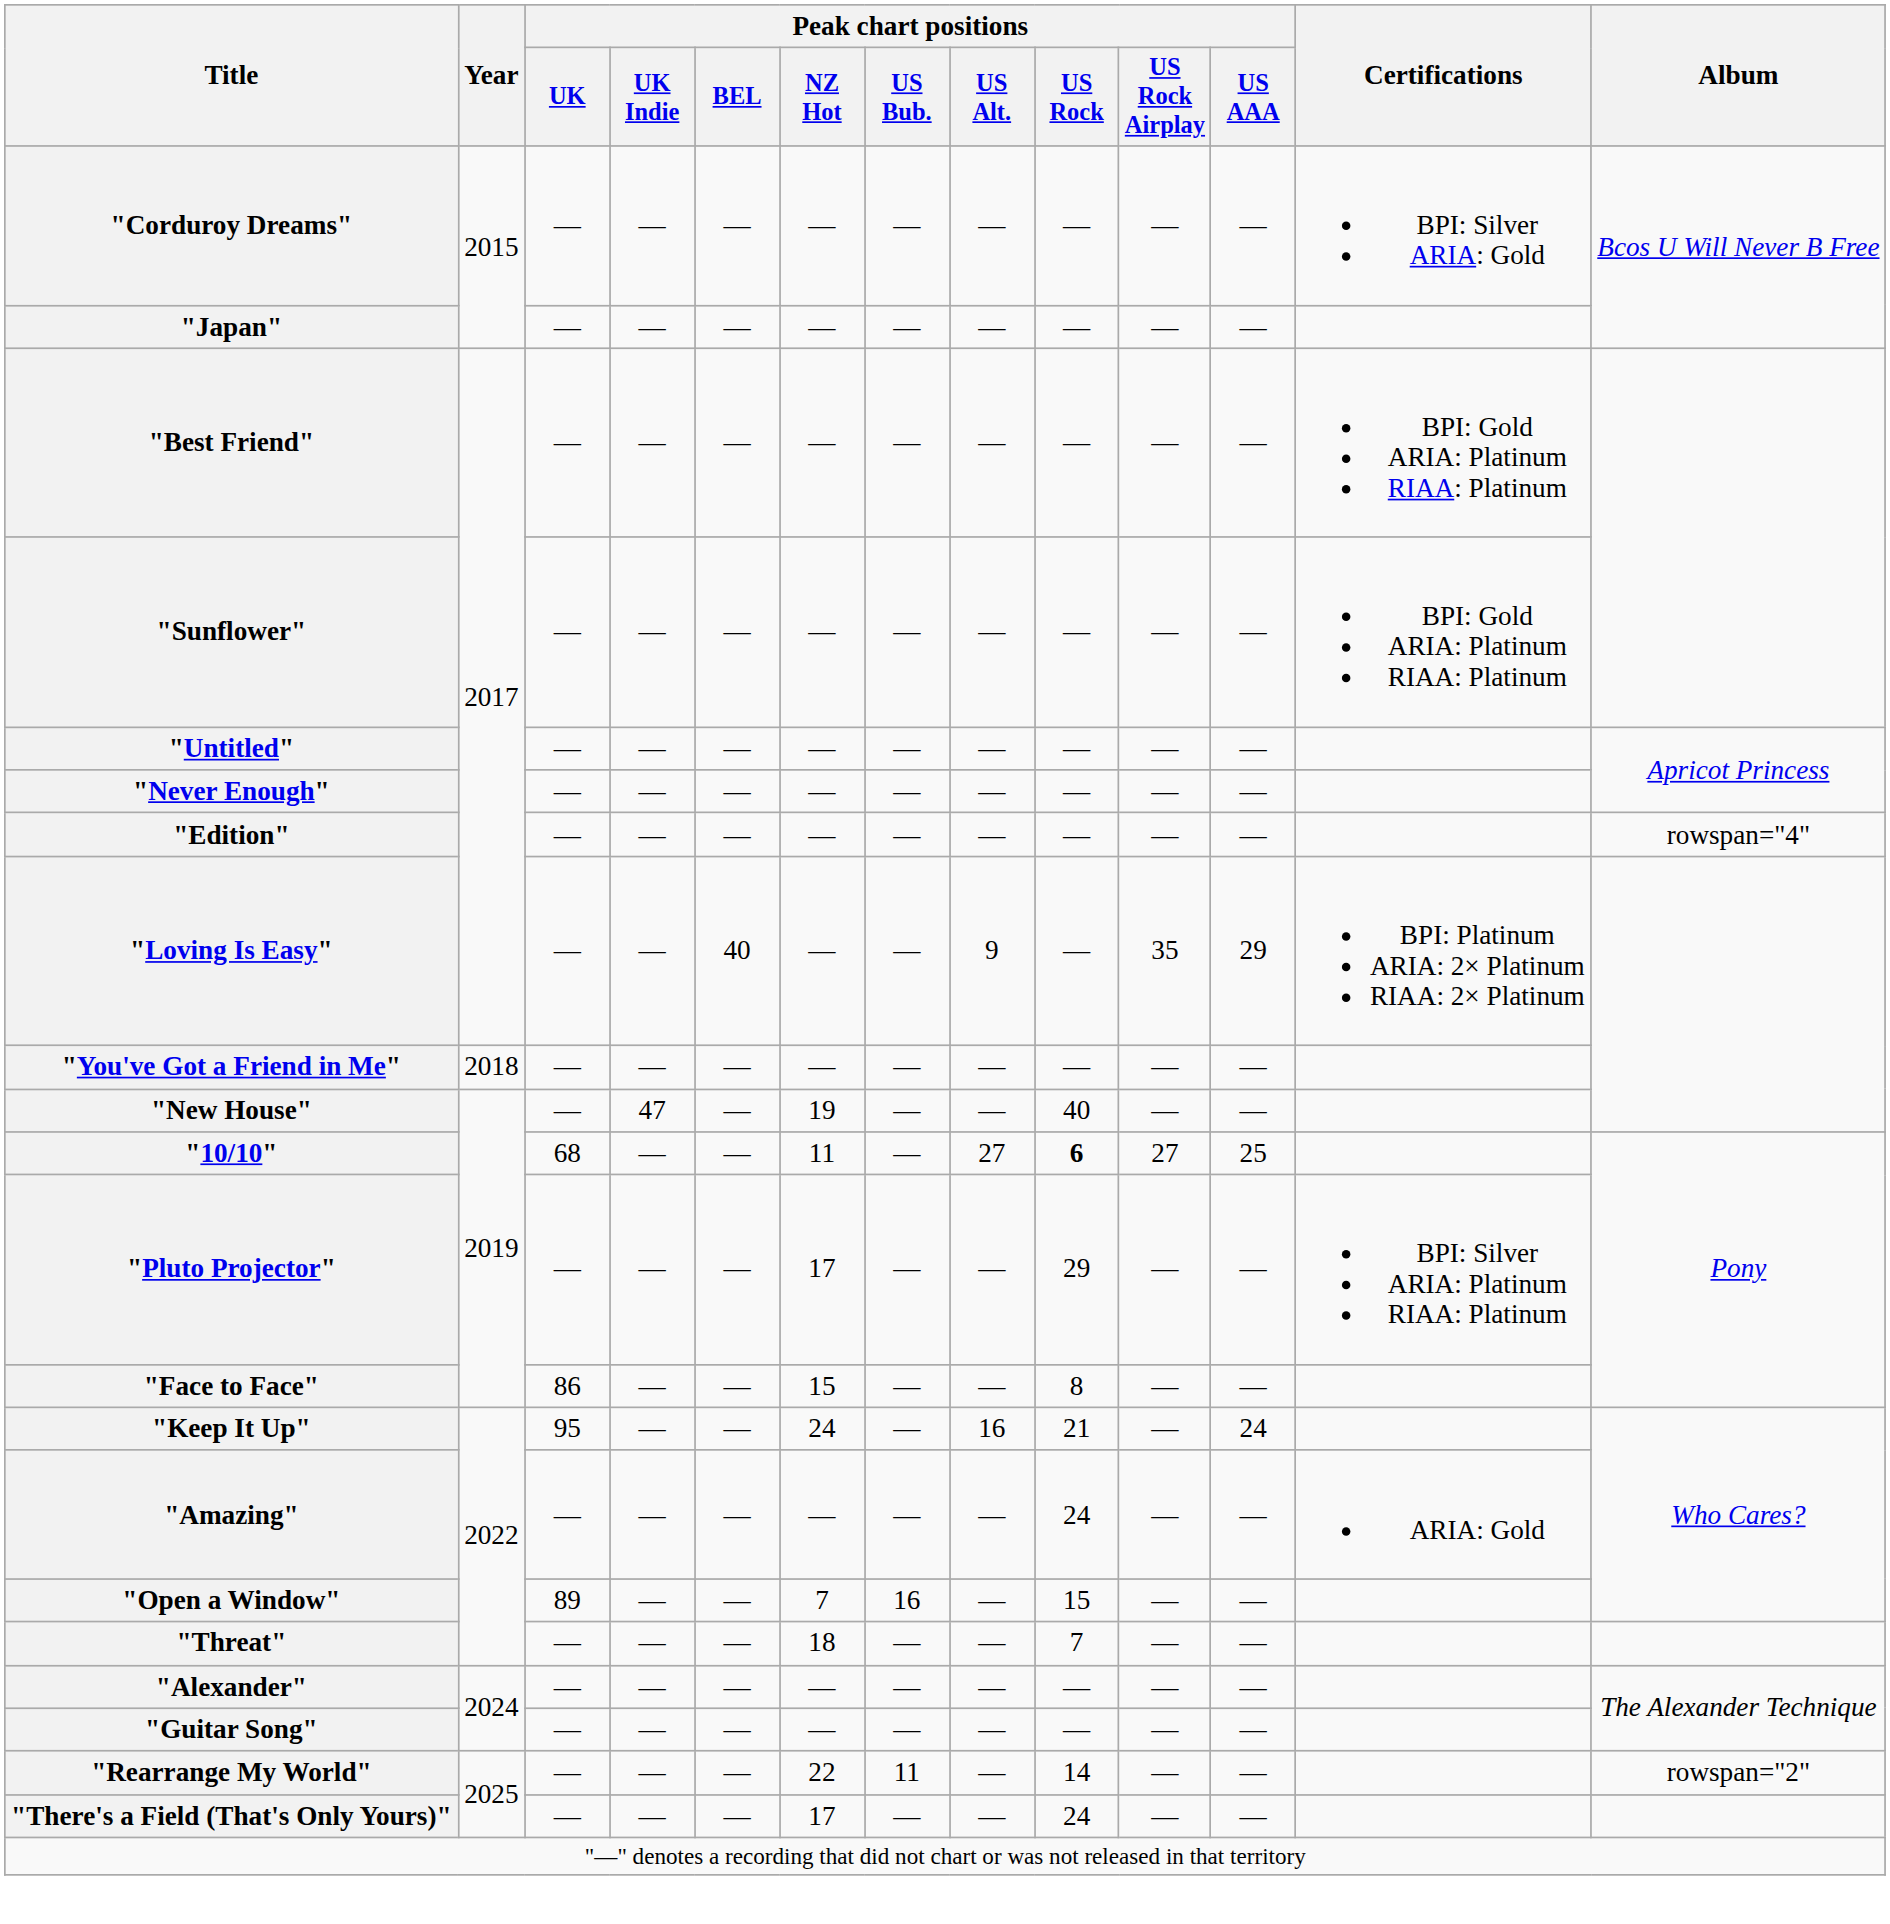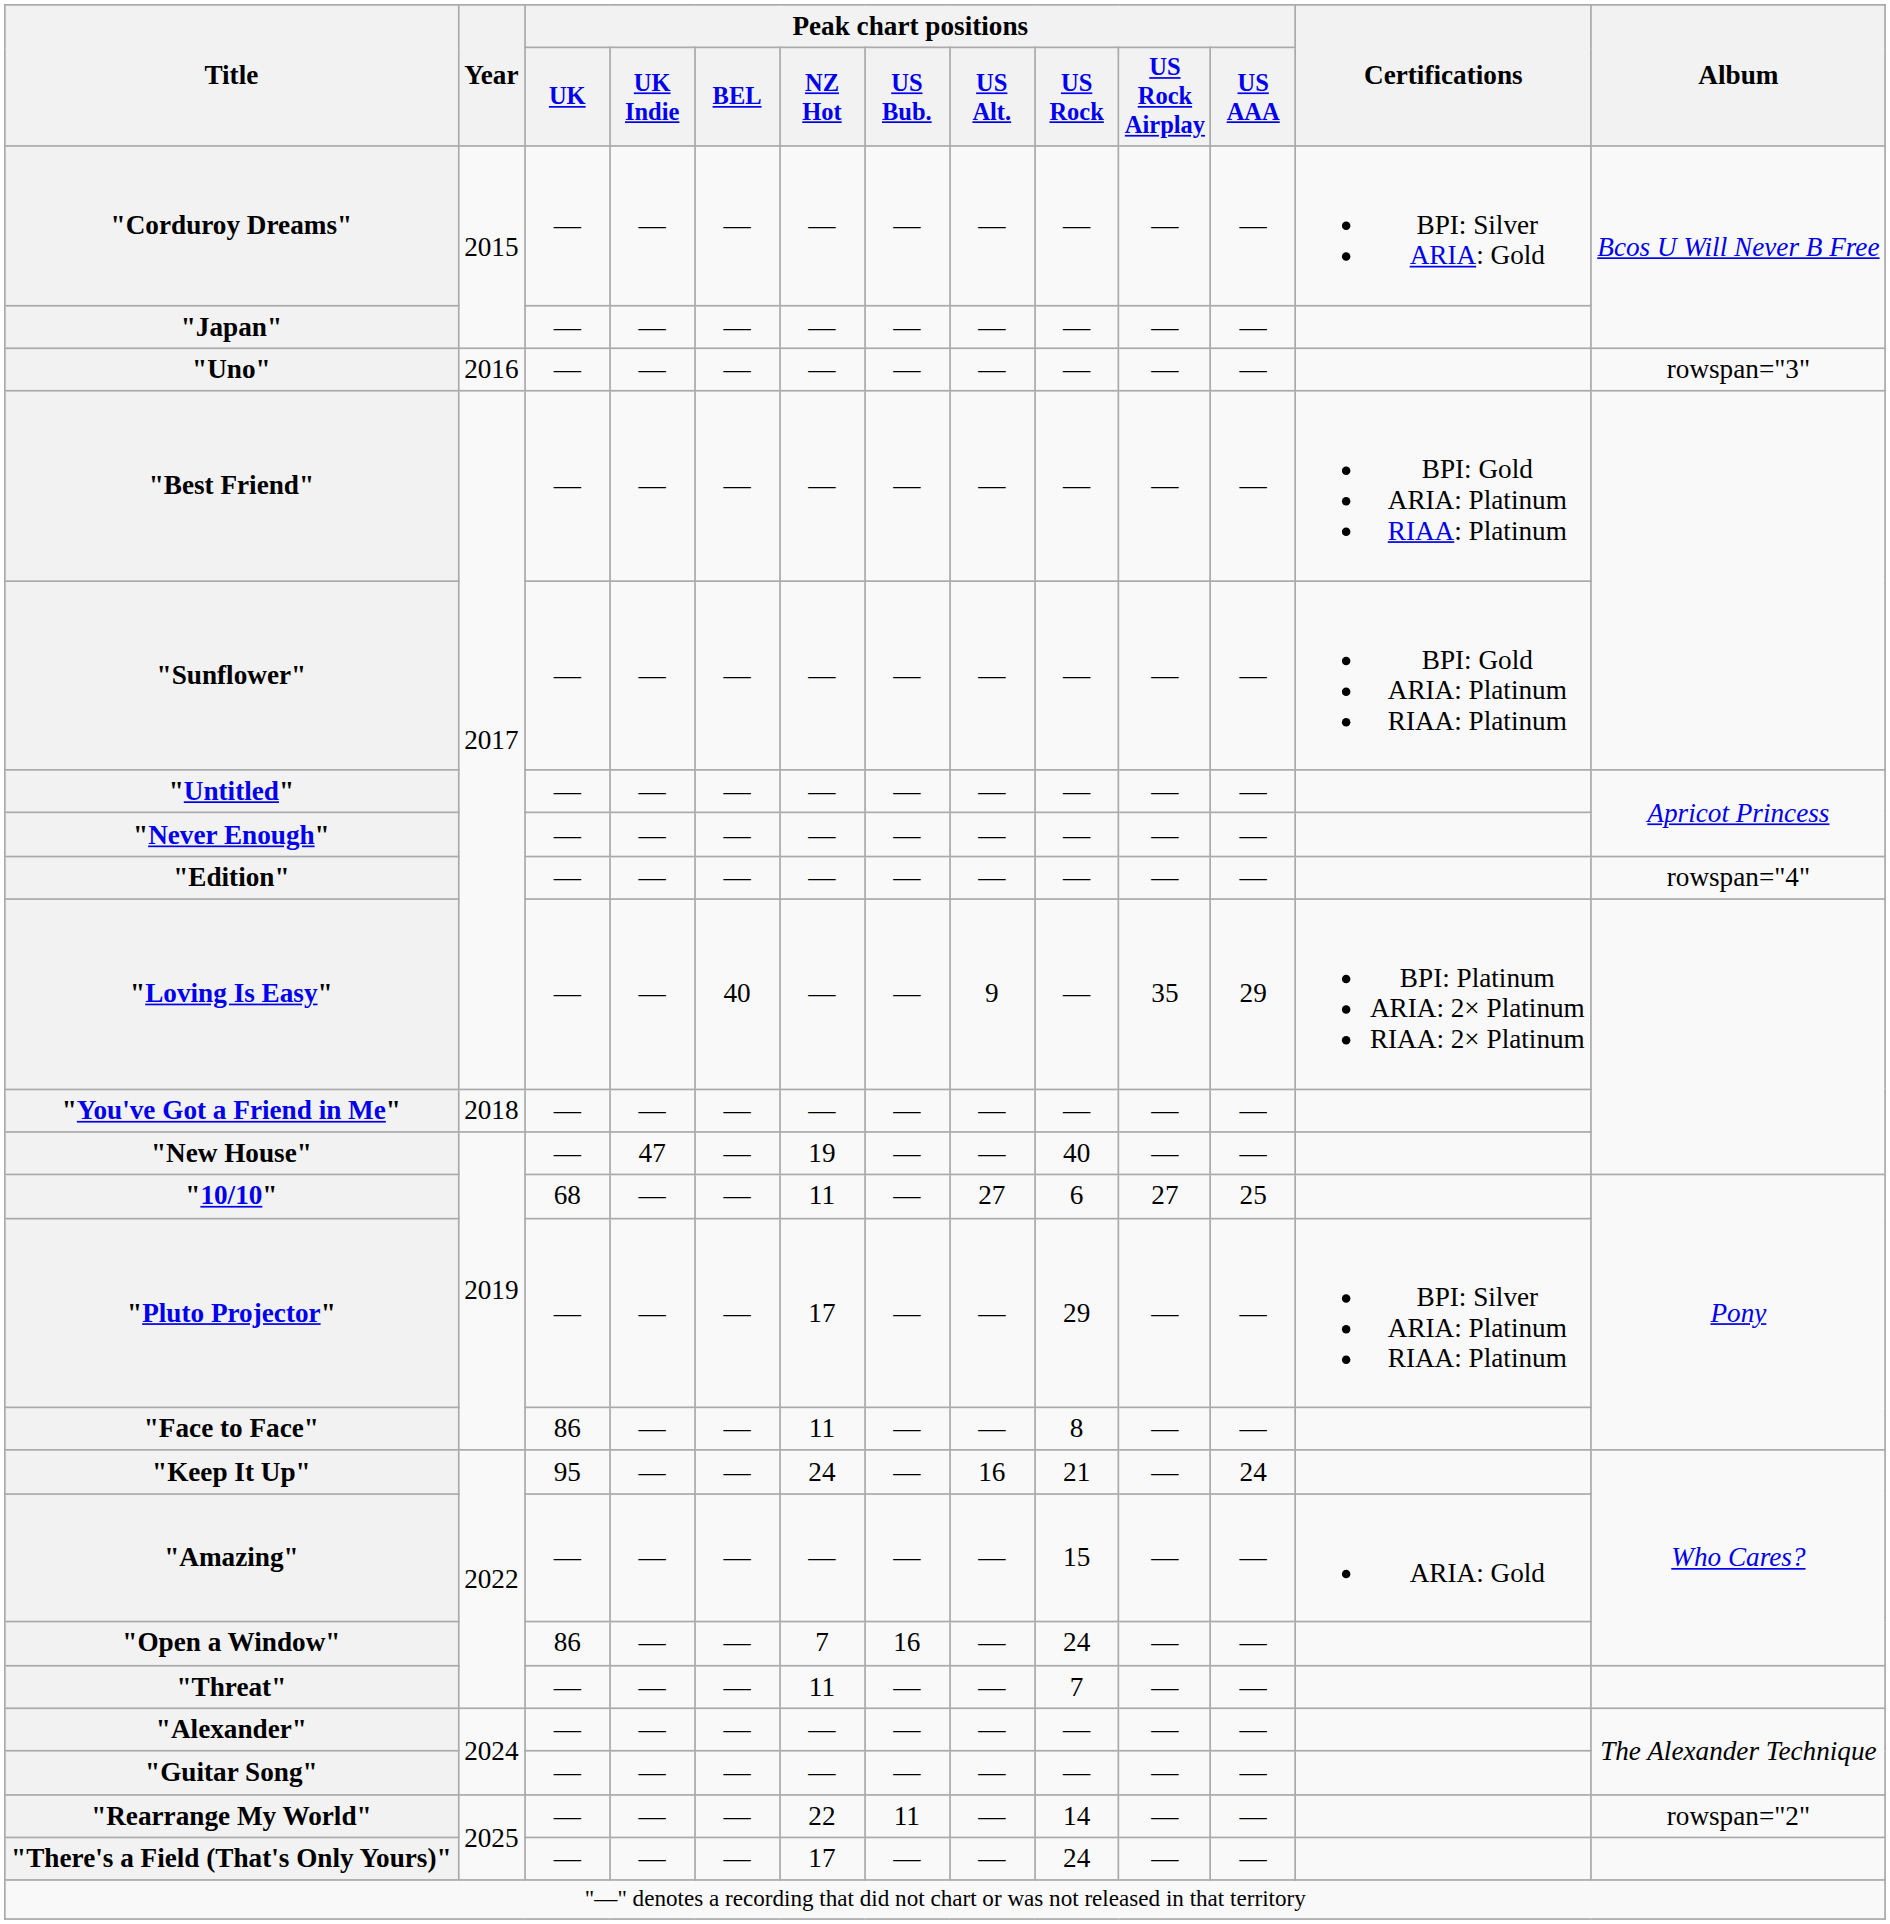+ row: (231, 369)
(1077, 1152) bold -> (1077, 1196) normal
(822, 1385) 15 -> (822, 1428) 11
(1077, 1514) 24 -> (1077, 1557) 15
(567, 1599) 89 -> (567, 1642) 86
(1077, 1599) 15 -> (1077, 1642) 24
(822, 1642) 18 -> (822, 1686) 11
